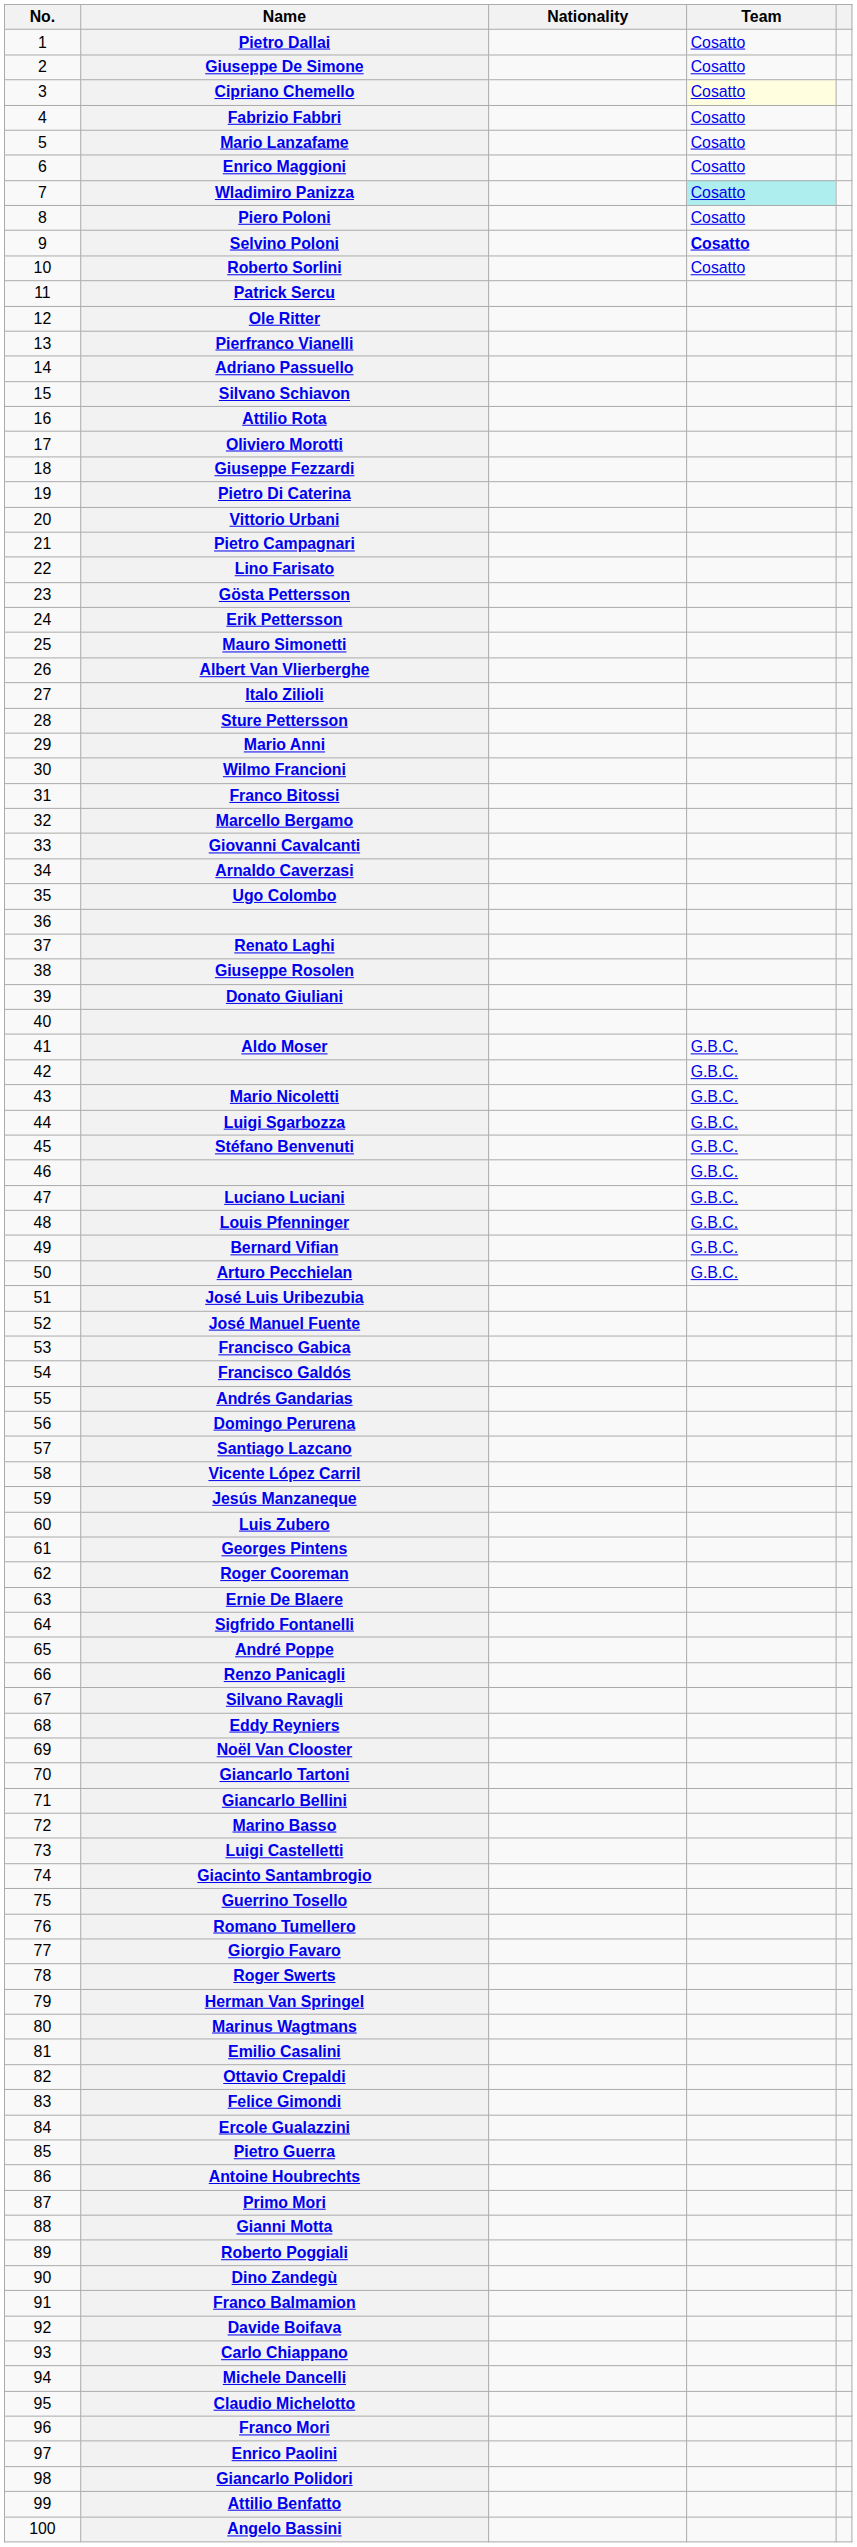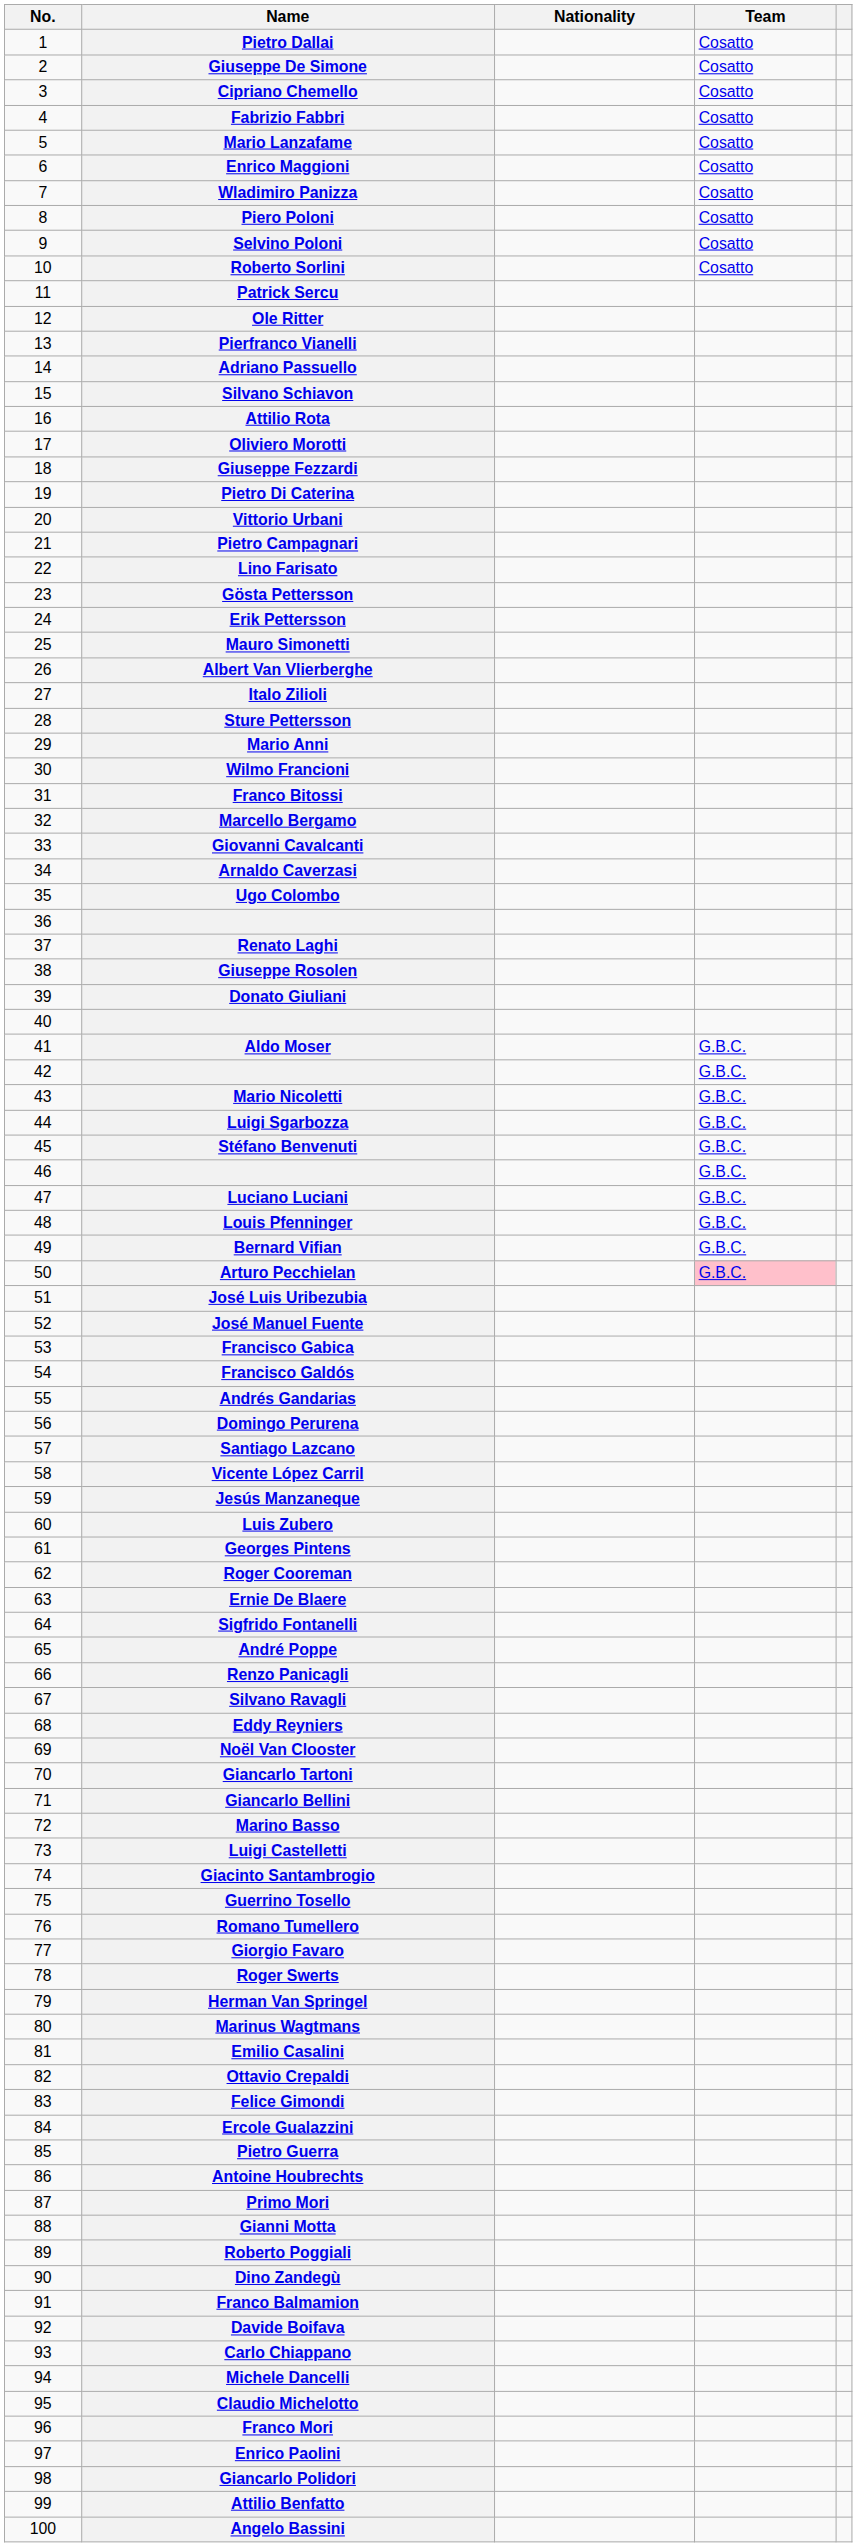(718, 92) lightyellow background -> (726, 92) no background
(718, 192) paleturquoise background -> (726, 192) no background
(720, 243) bold -> (726, 243) normal
(714, 1273) no background -> (722, 1273) pink background
